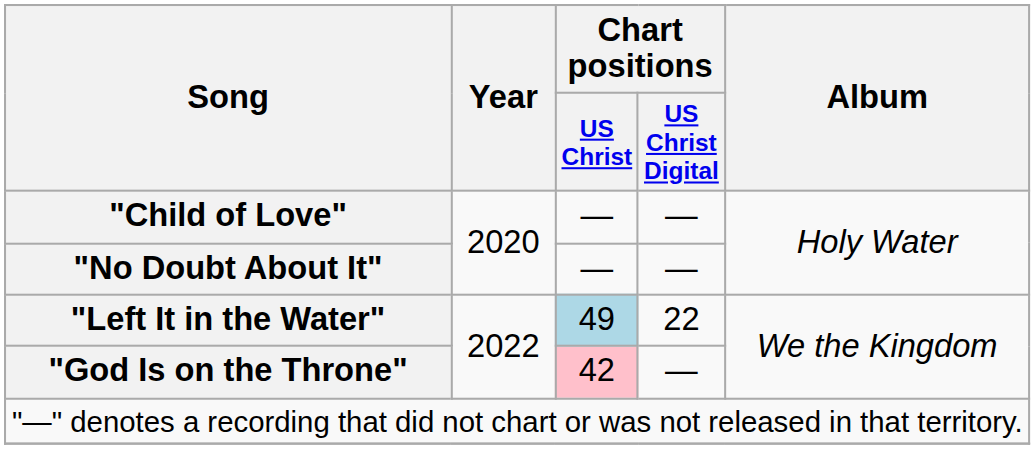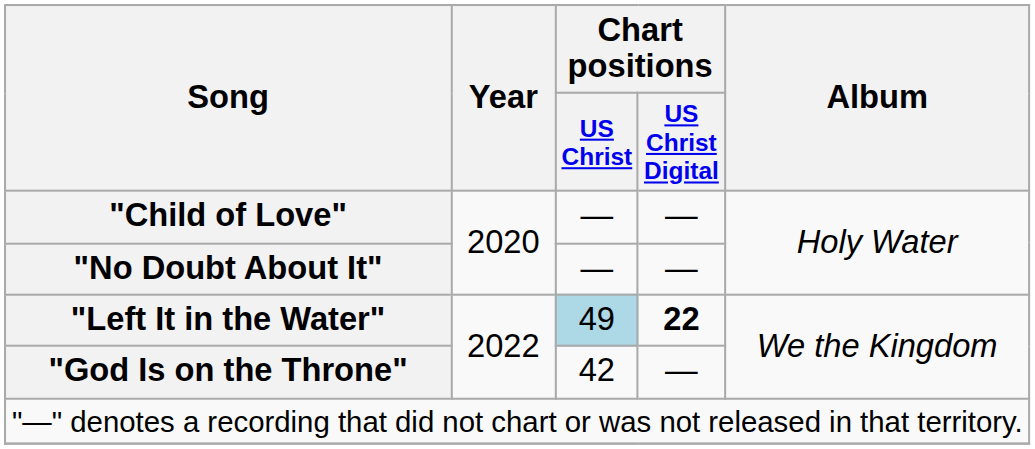(681, 319) normal -> (681, 319) bold
(597, 371) pink background -> (597, 371) no background
